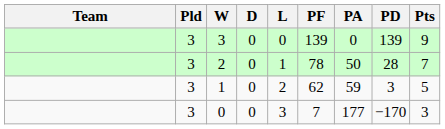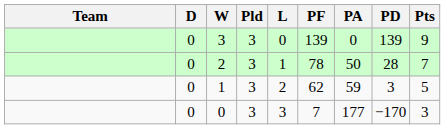columns swapped: (191, 16) <-> (252, 16)
